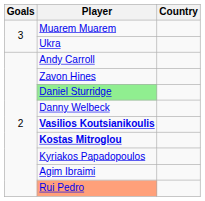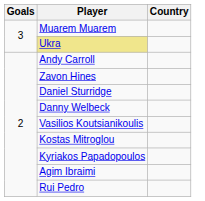(50, 44) no background -> (50, 44) khaki background
(75, 92) lightgreen background -> (75, 92) no background
(97, 124) bold -> (91, 124) normal
(80, 140) bold -> (77, 140) normal
(62, 188) lightsalmon background -> (62, 188) no background
